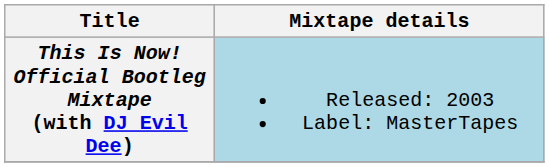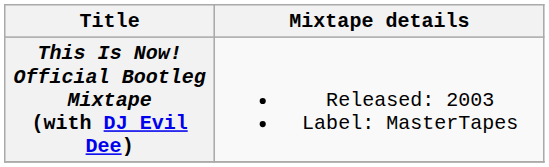(379, 111) lightblue background -> (379, 111) no background
